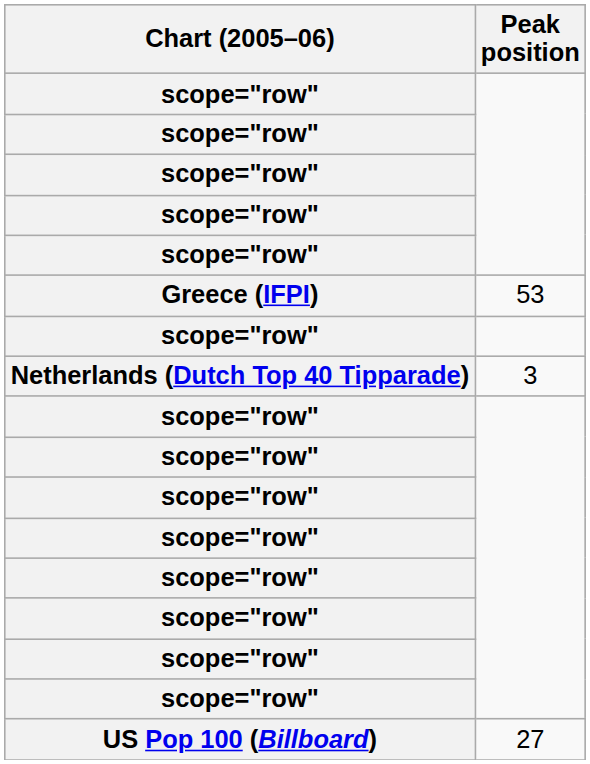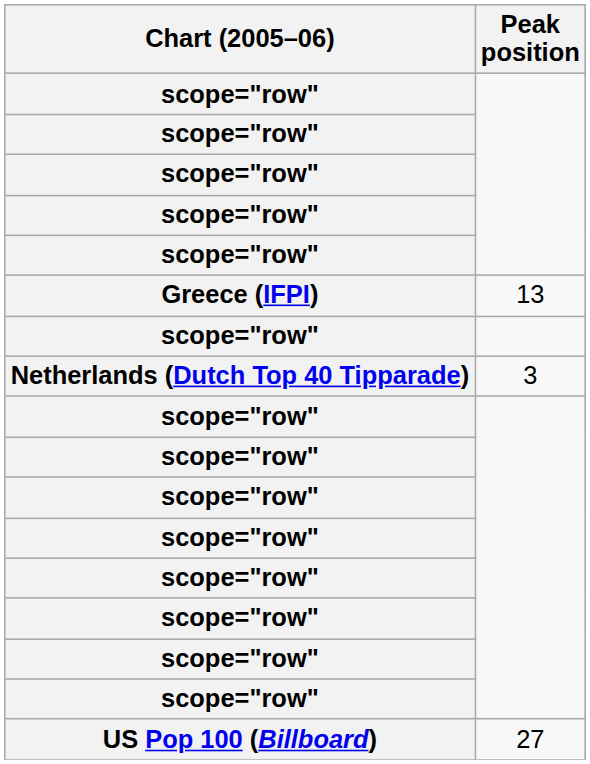(530, 295) 53 -> (530, 295) 13
